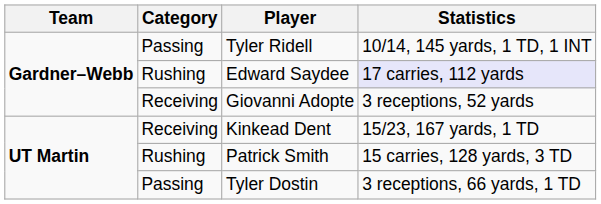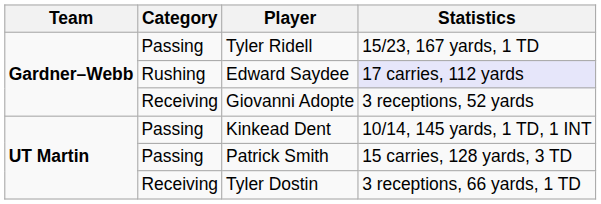(477, 46) 10/14, 145 yards, 1 TD, 1 INT -> (451, 46) 15/23, 167 yards, 1 TD
(180, 129) Receiving -> (172, 129) Passing
(451, 129) 15/23, 167 yards, 1 TD -> (477, 129) 10/14, 145 yards, 1 TD, 1 INT
(173, 157) Rushing -> (172, 157) Passing
(172, 184) Passing -> (180, 184) Receiving
